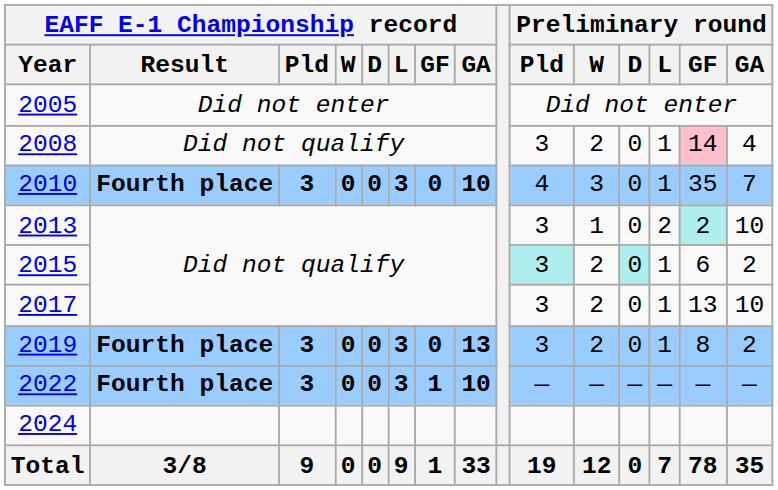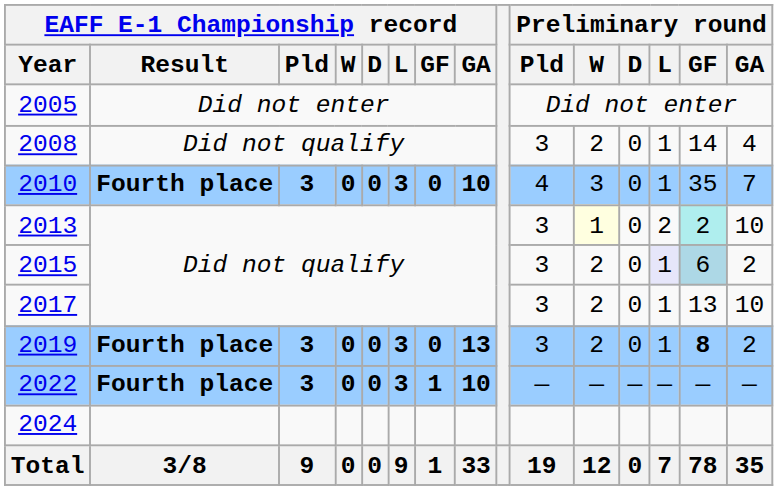(703, 145) pink background -> (703, 145) no background
(597, 225) no background -> (597, 225) lightyellow background
(542, 265) paleturquoise background -> (542, 265) no background
(635, 265) paleturquoise background -> (635, 265) no background
(665, 265) no background -> (665, 265) lavender background
(703, 265) no background -> (703, 265) lightblue background
(703, 345) normal -> (703, 345) bold
